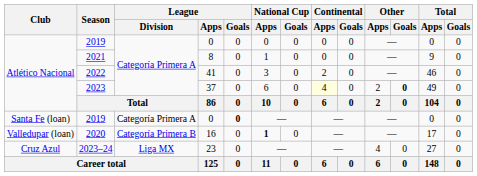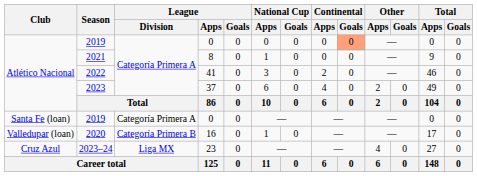(351, 42) no background -> (351, 42) lightsalmon background
(324, 88) lightyellow background -> (324, 88) no background
(405, 88) bold -> (405, 88) normal
(238, 118) bold -> (238, 118) normal
(266, 133) bold -> (266, 133) normal
